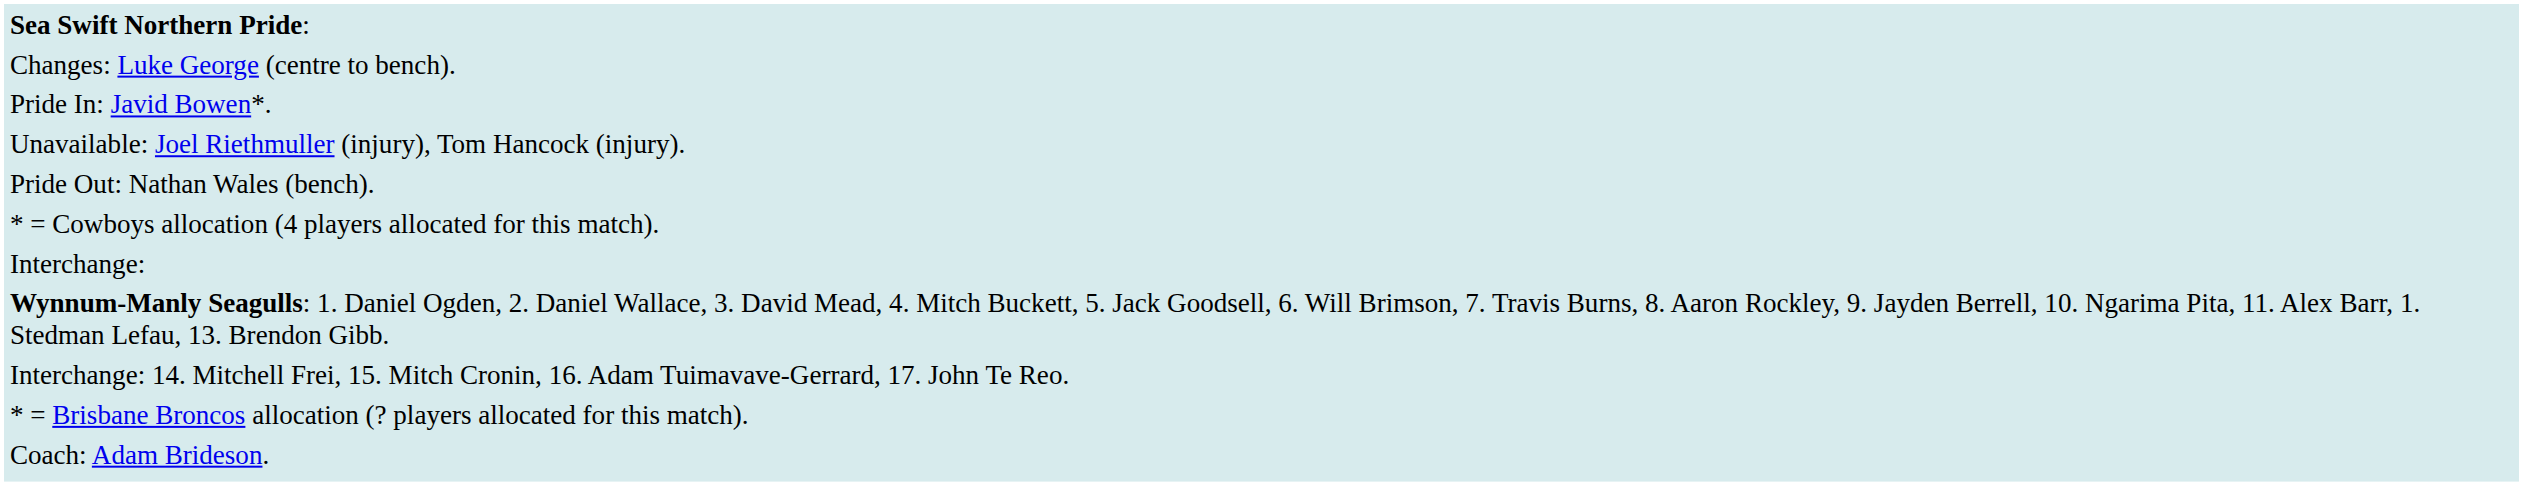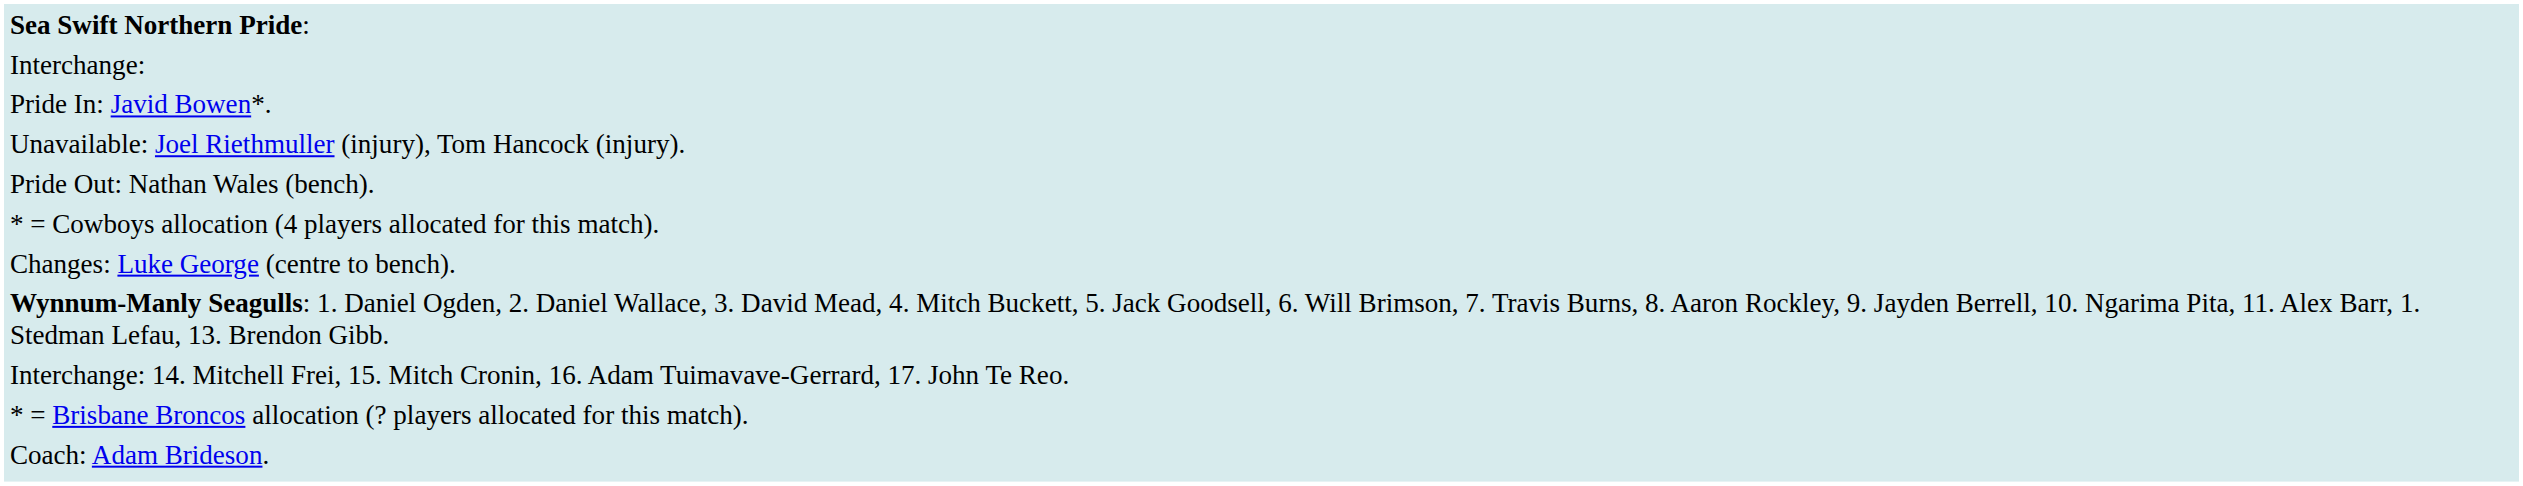(233, 65) Changes: Luke George (centre to bench). -> (78, 65) Interchange:
(78, 264) Interchange: -> (233, 264) Changes: Luke George (centre to bench).
